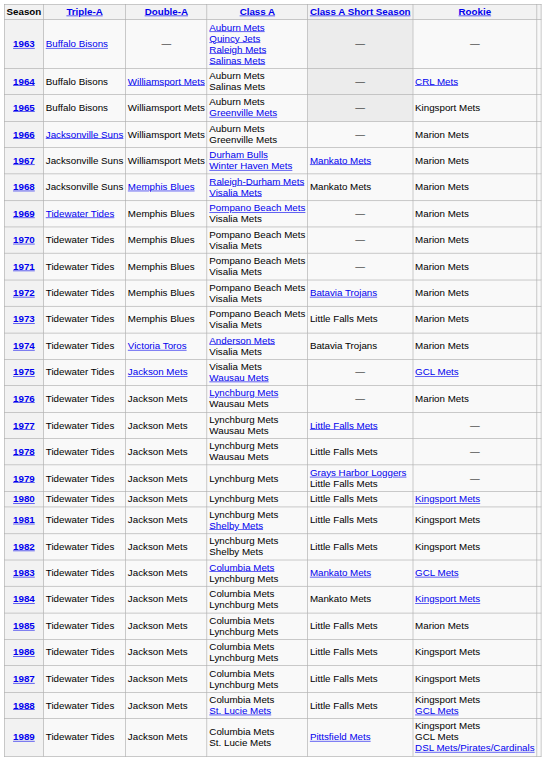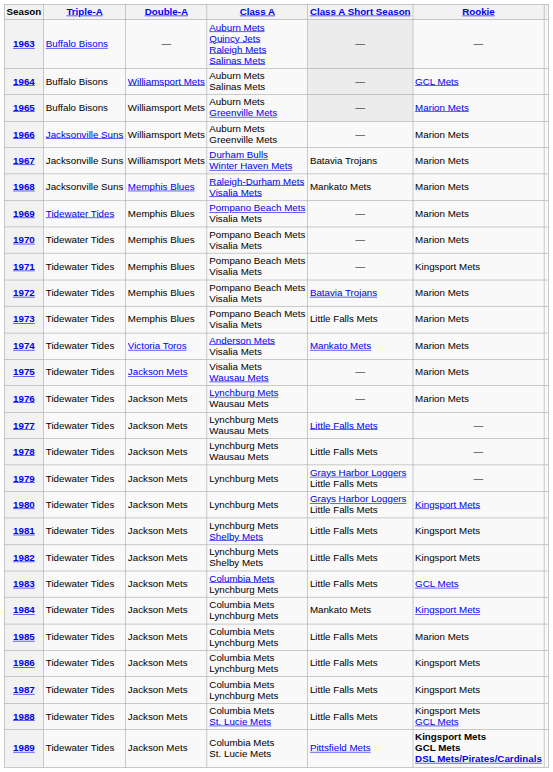(437, 81) CRL Mets -> (437, 81) GCL Mets
(448, 108) Kingsport Mets -> (442, 108) Marion Mets
(341, 161) Mankato Mets -> (344, 161) Batavia Trojans
(442, 266) Marion Mets -> (448, 266) Kingsport Mets
(344, 346) Batavia Trojans -> (341, 346) Mankato Mets
(437, 372) GCL Mets -> (442, 372) Marion Mets
(344, 499) Little Falls Mets -> (358, 504) Grays Harbor Loggers Little Falls Mets
(341, 573) Mankato Mets -> (344, 584) Little Falls Mets
(475, 737) normal -> (478, 748) bold
